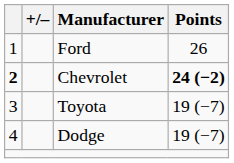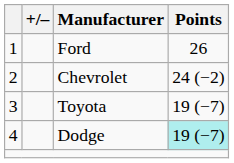(13, 77) bold -> (13, 77) normal
(198, 77) bold -> (198, 77) normal
(198, 135) no background -> (198, 135) paleturquoise background
